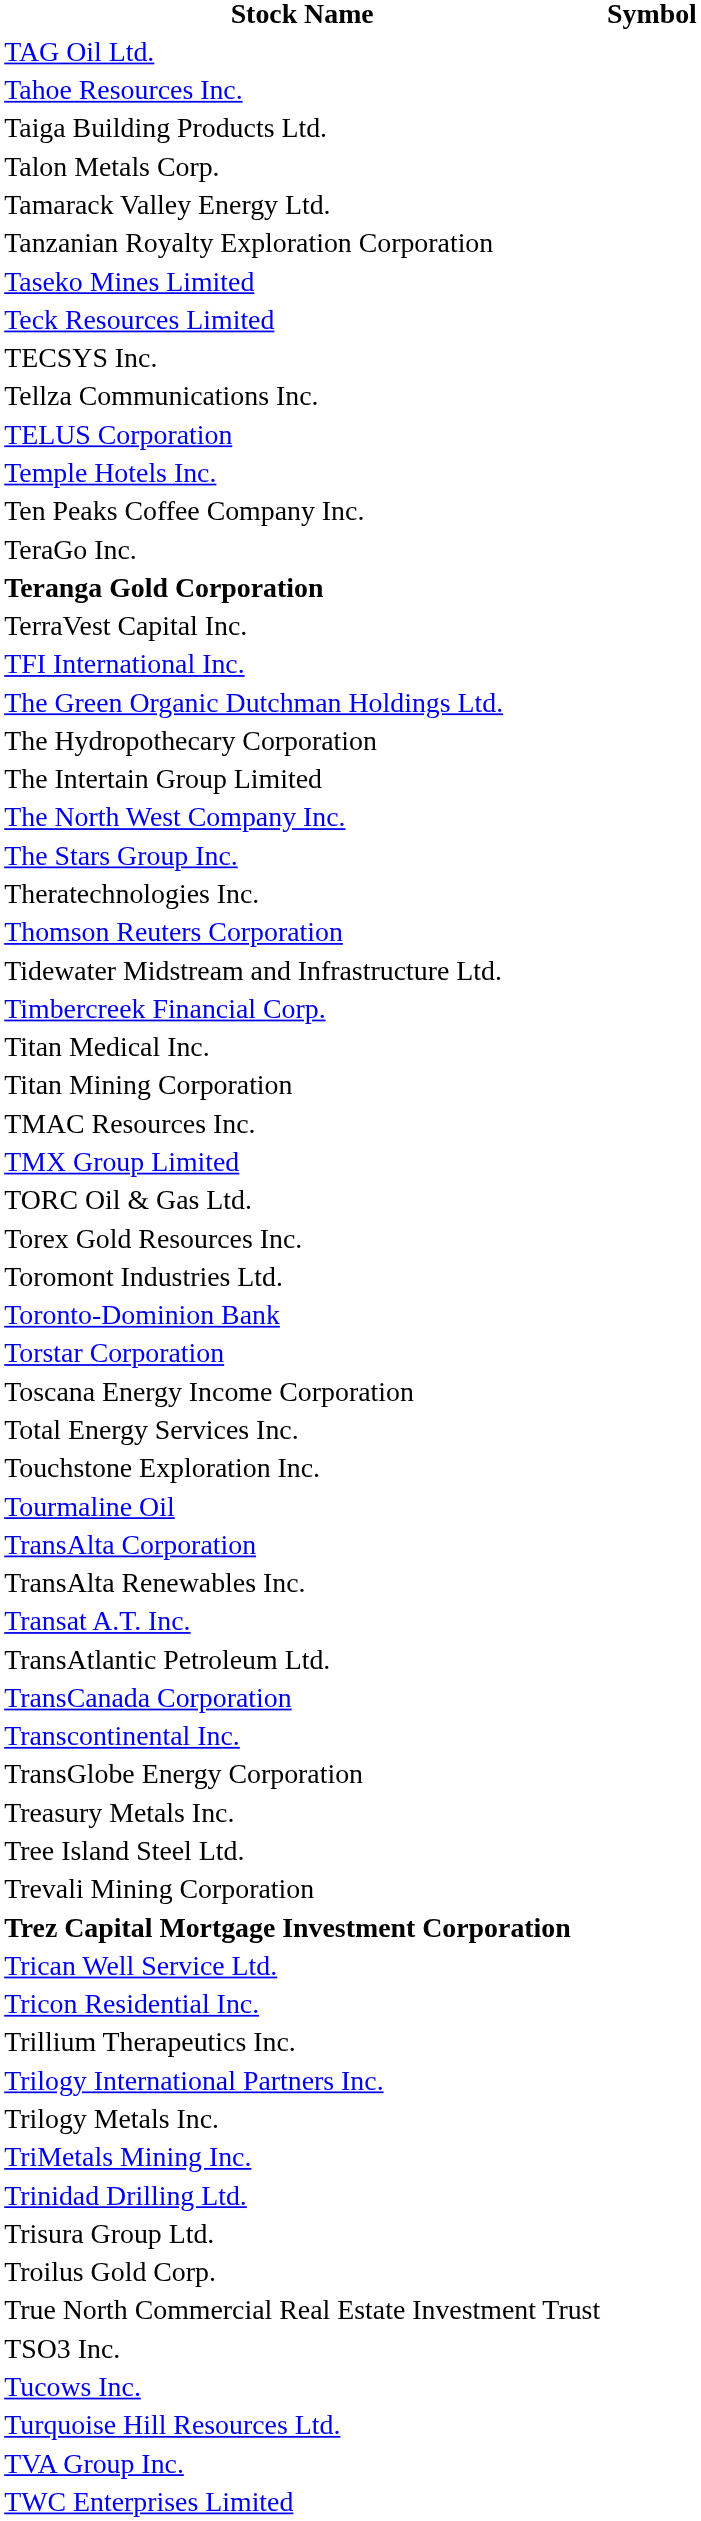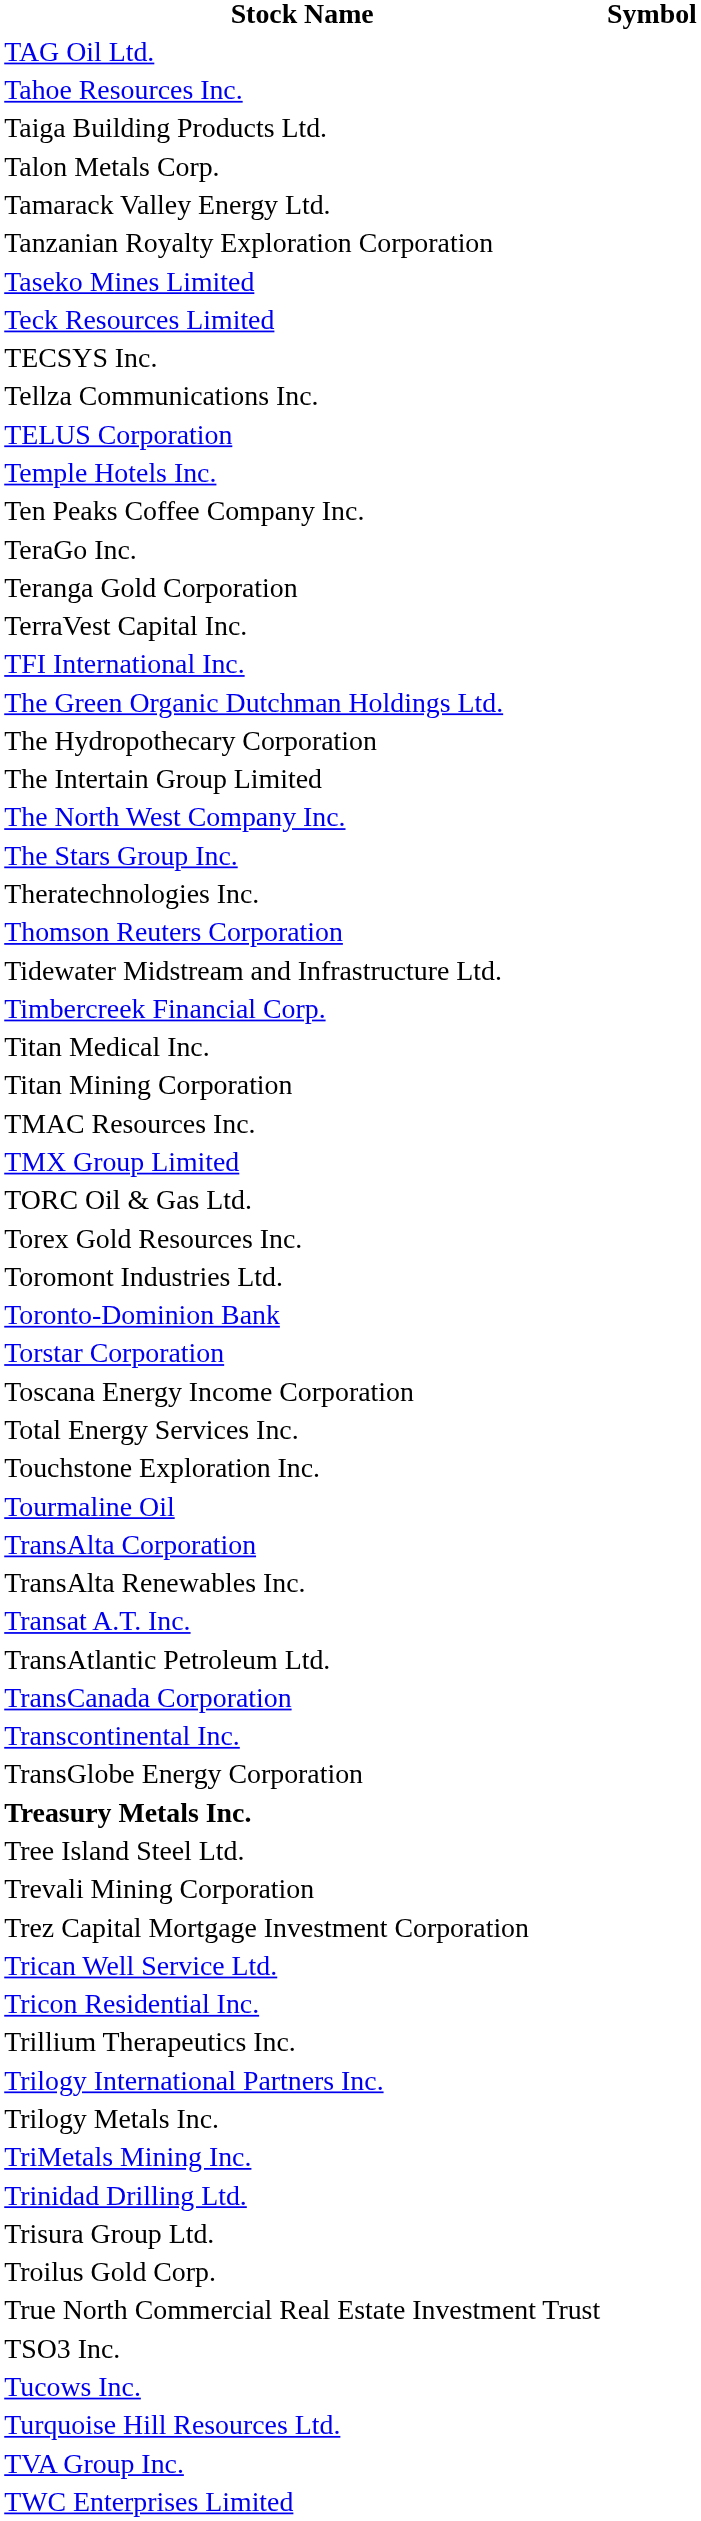(164, 587) bold -> (151, 587) normal
(119, 1812) normal -> (128, 1812) bold
(287, 1927) bold -> (267, 1927) normal
